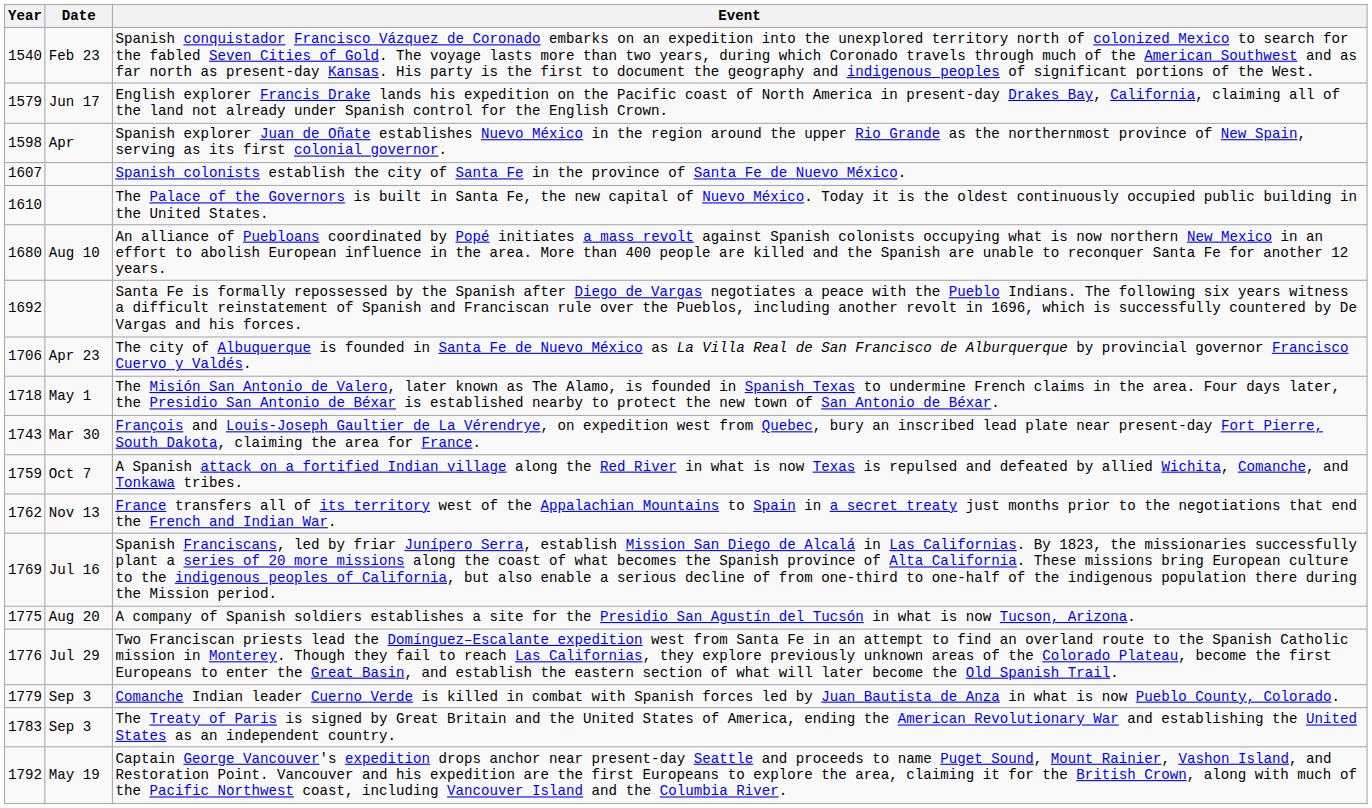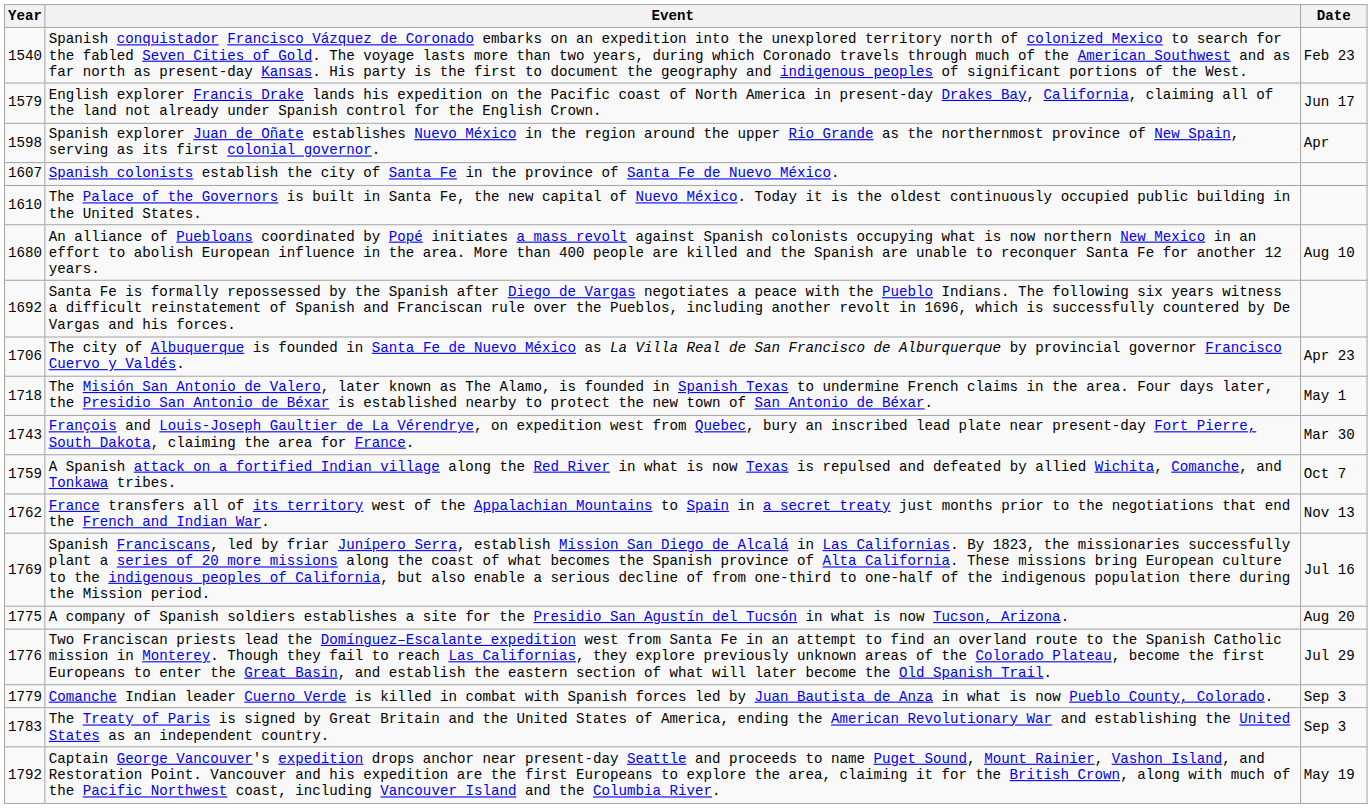columns swapped: (79, 16) <-> (740, 16)
